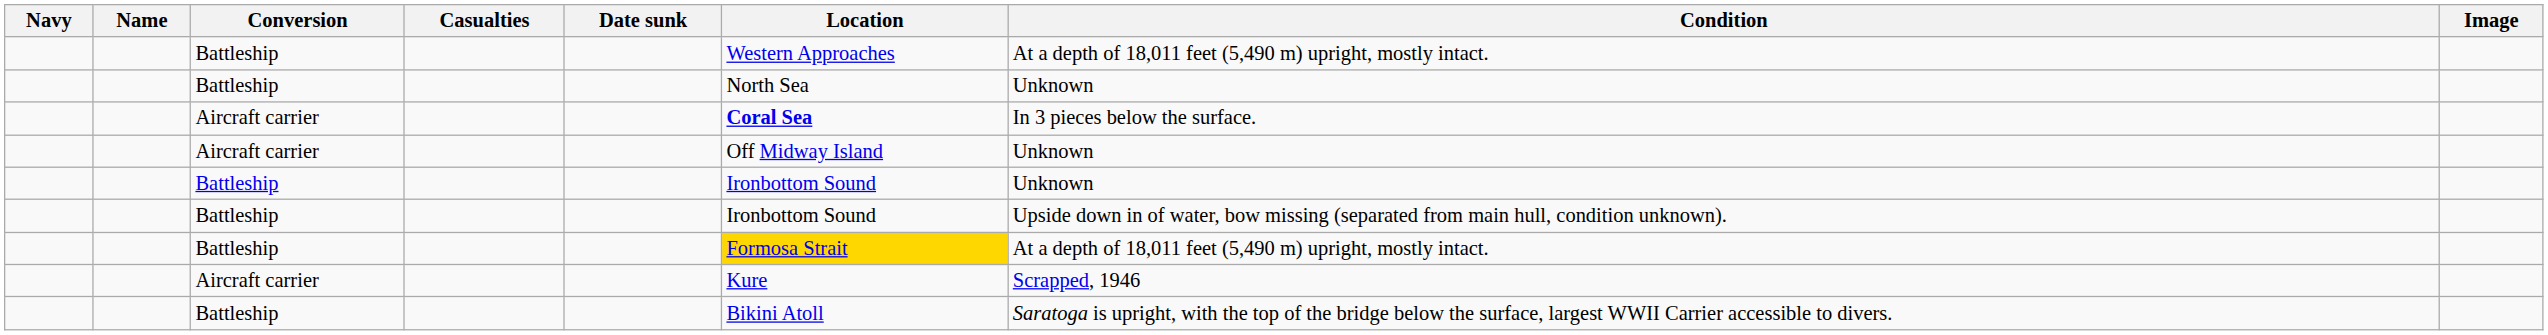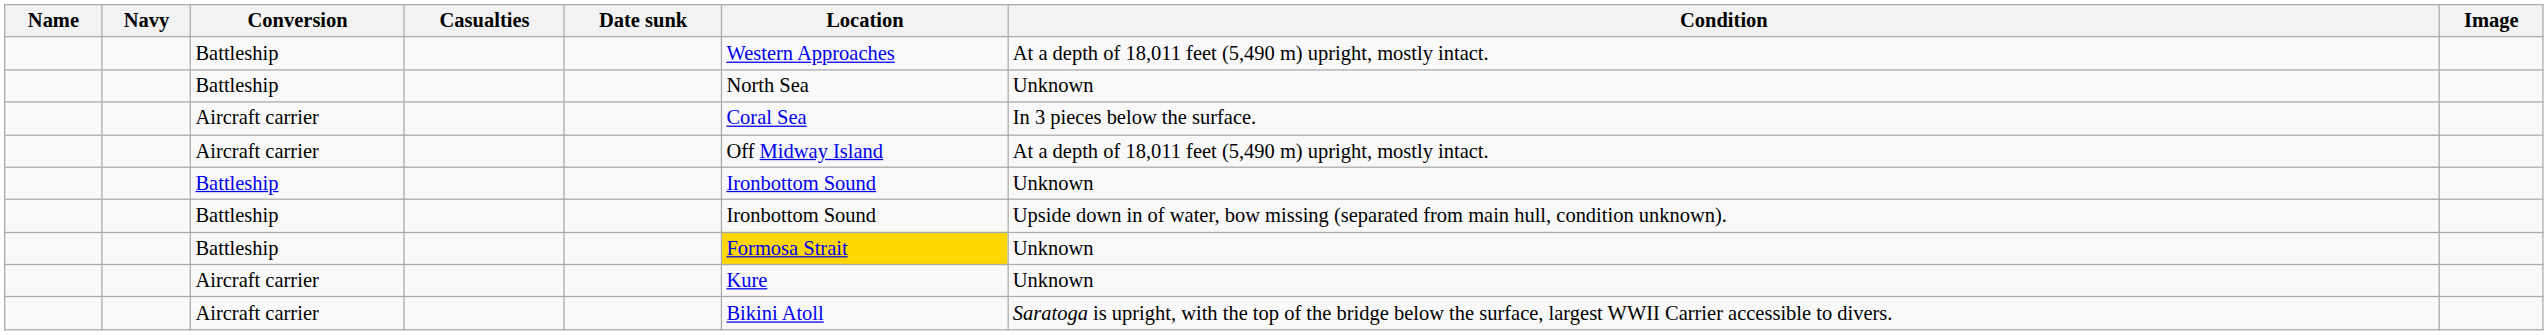columns swapped: (142, 20) <-> (49, 20)
(769, 118) bold -> (767, 118) normal
(1053, 150) Unknown -> (1251, 150) At a depth of 18,011 feet (5,490 m) upright, mostly intact.
(1251, 248) At a depth of 18,011 feet (5,490 m) upright, mostly intact. -> (1053, 248) Unknown
(1076, 280) Scrapped, 1946 -> (1053, 280) Unknown
(237, 313) Battleship -> (257, 313) Aircraft carrier
